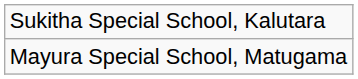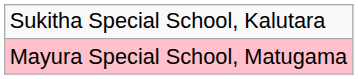(178, 56) no background -> (178, 56) pink background
